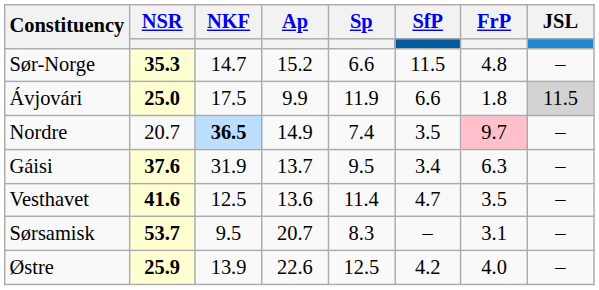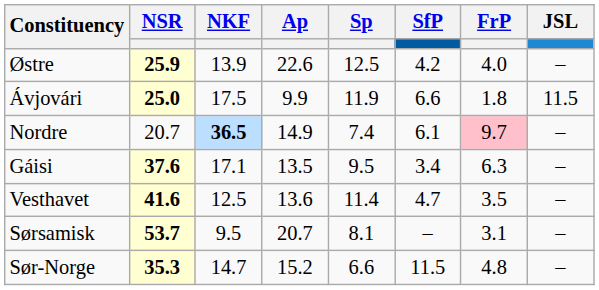rows swapped: (32, 267) <-> (52, 65)
(560, 98) lightgrey background -> (560, 98) no background
(428, 132) 3.5 -> (428, 132) 6.1
(229, 166) 31.9 -> (229, 166) 17.1
(295, 166) 13.7 -> (295, 166) 13.5
(361, 233) 8.3 -> (361, 233) 8.1
